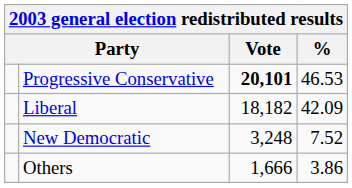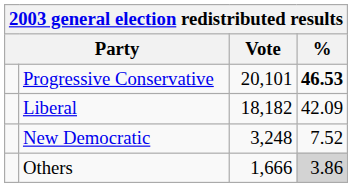(267, 78) bold -> (267, 78) normal
(322, 78) normal -> (322, 78) bold
(327, 167) no background -> (327, 167) lightgrey background
